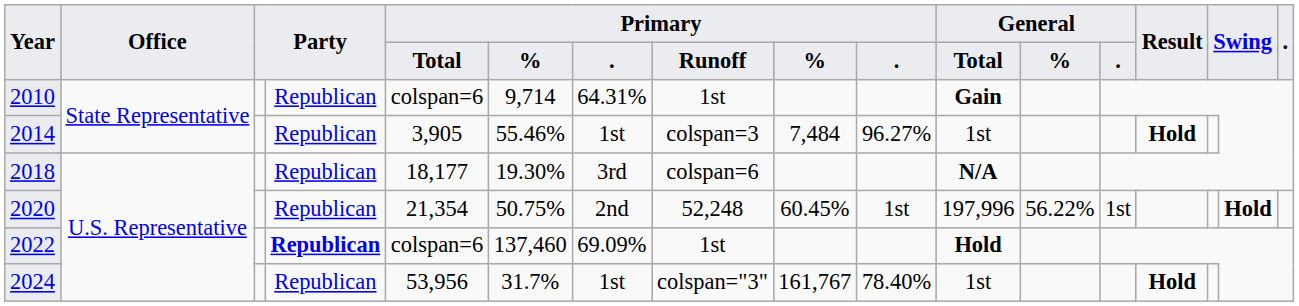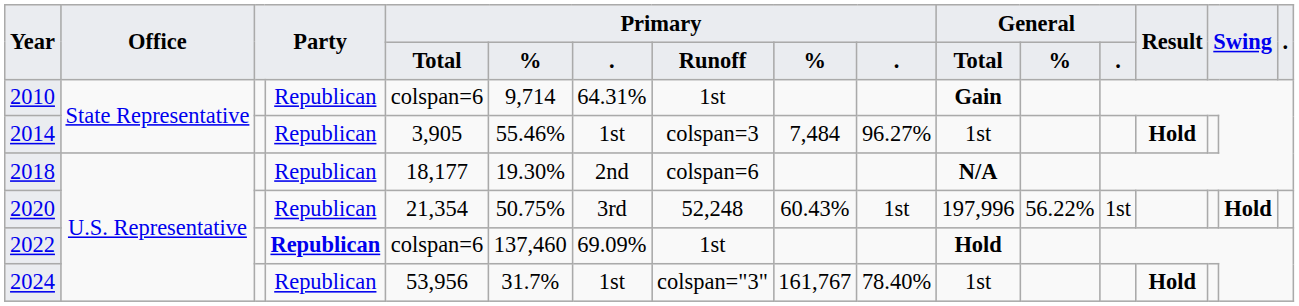(612, 171) 3rd -> (612, 171) 2nd
(612, 208) 2nd -> (612, 208) 3rd
(815, 208) 60.45% -> (815, 208) 60.43%
